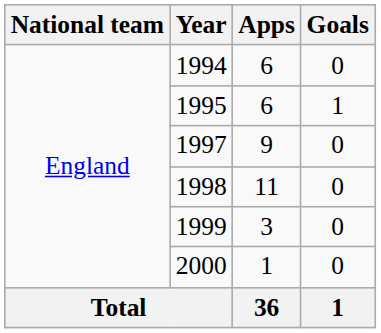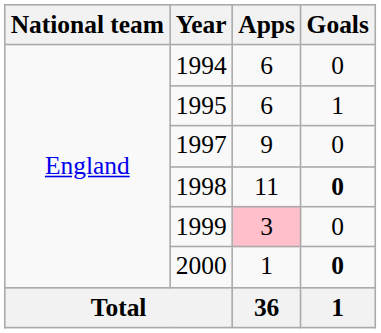(338, 186) normal -> (338, 186) bold
(267, 226) no background -> (267, 226) pink background
(338, 266) normal -> (338, 266) bold
